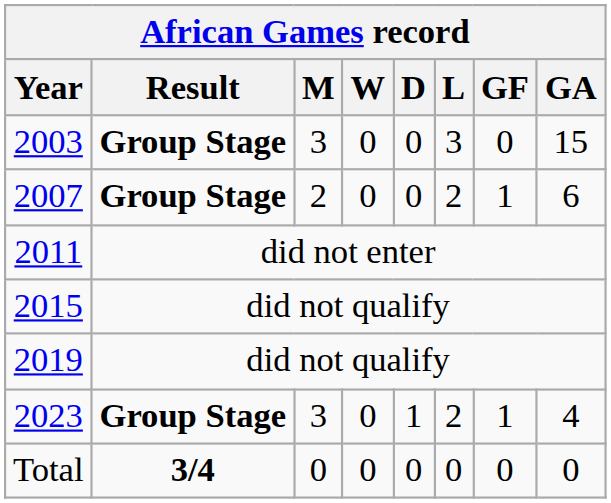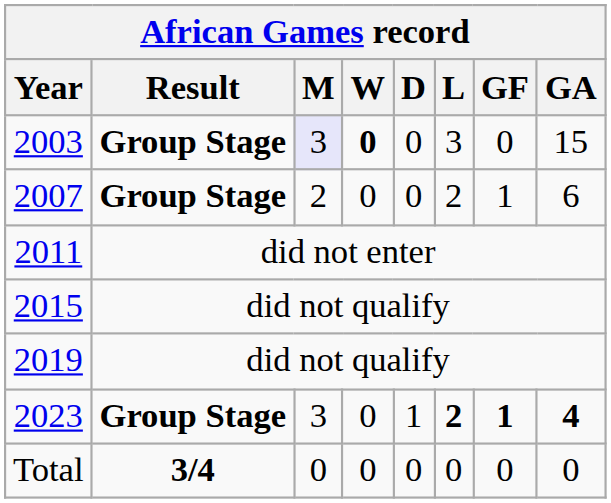(318, 141) no background -> (318, 141) lavender background
(368, 141) normal -> (368, 141) bold
(454, 415) normal -> (454, 415) bold
(505, 415) normal -> (505, 415) bold
(571, 415) normal -> (571, 415) bold
